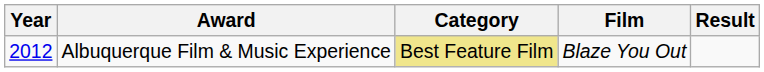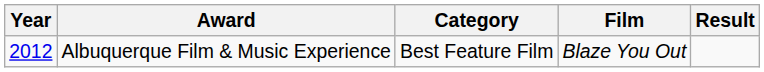(477, 51) khaki background -> (477, 51) no background
